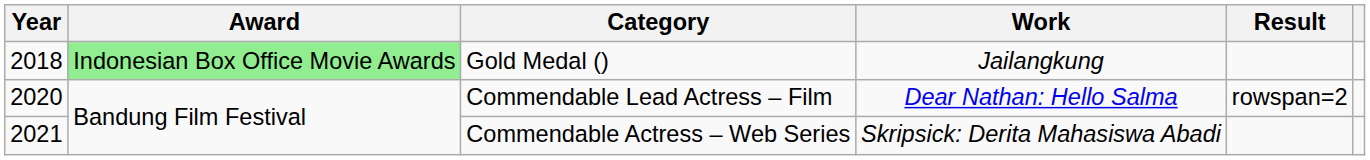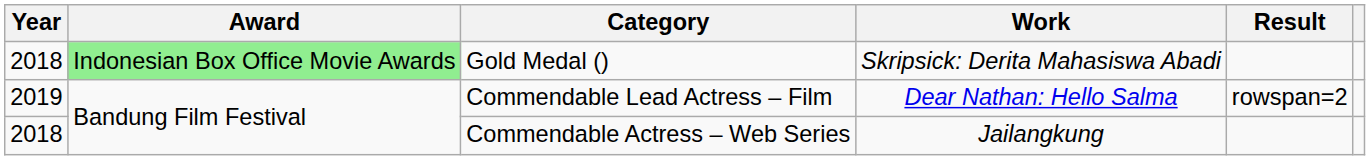(1041, 60) Jailangkung -> (1041, 60) Skripsick: Derita Mahasiswa Abadi
(36, 97) 2020 -> (36, 97) 2019
(36, 135) 2021 -> (36, 135) 2018
(1041, 135) Skripsick: Derita Mahasiswa Abadi -> (1041, 135) Jailangkung
